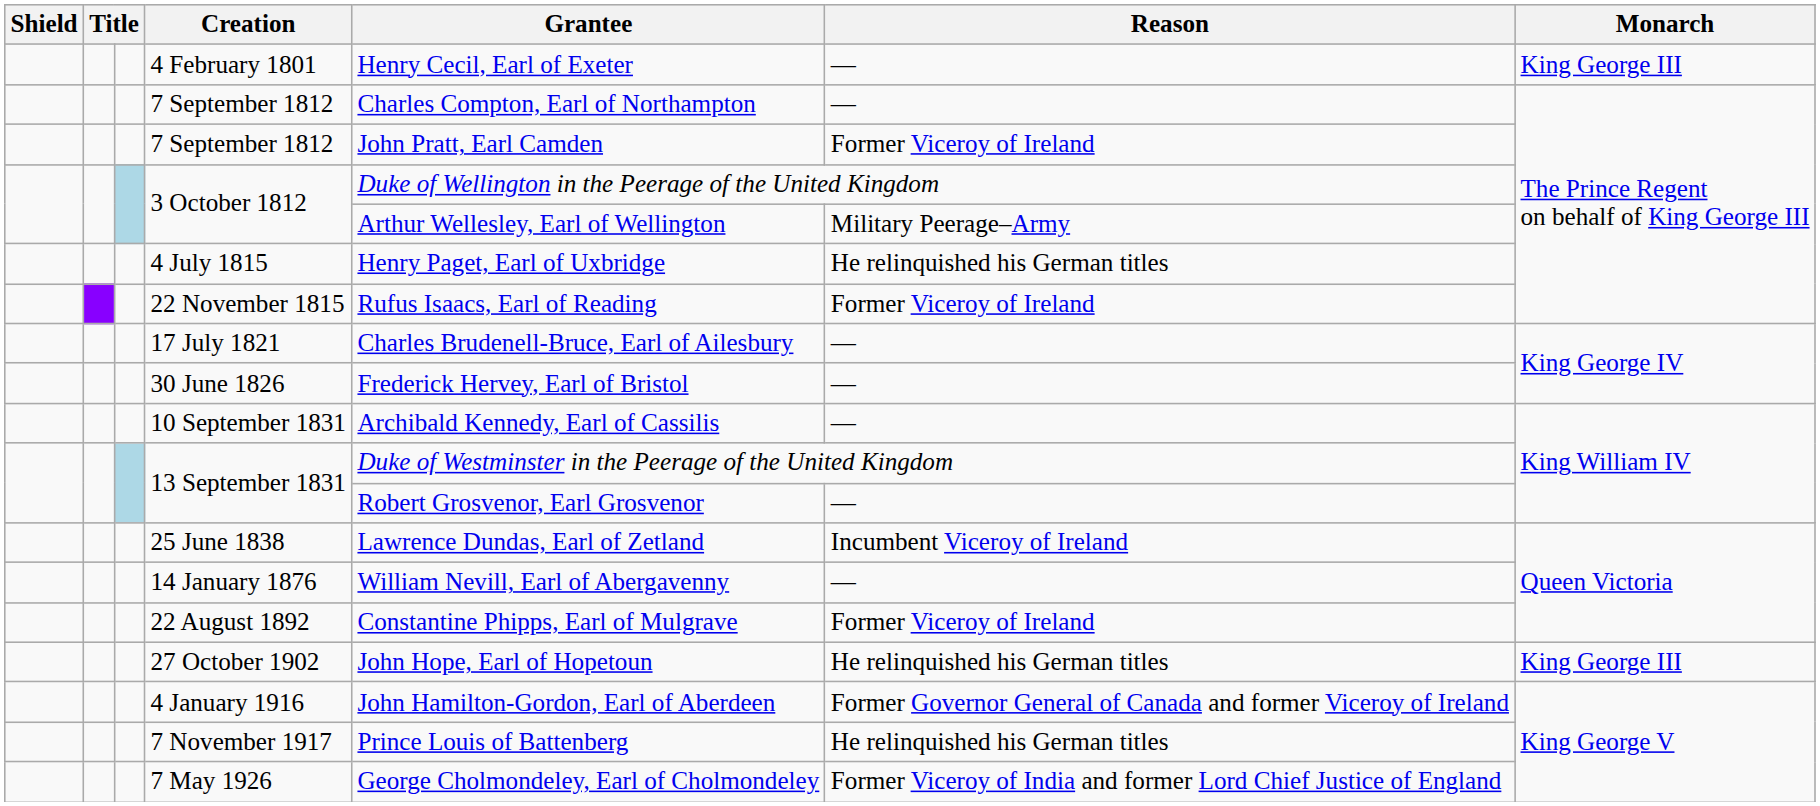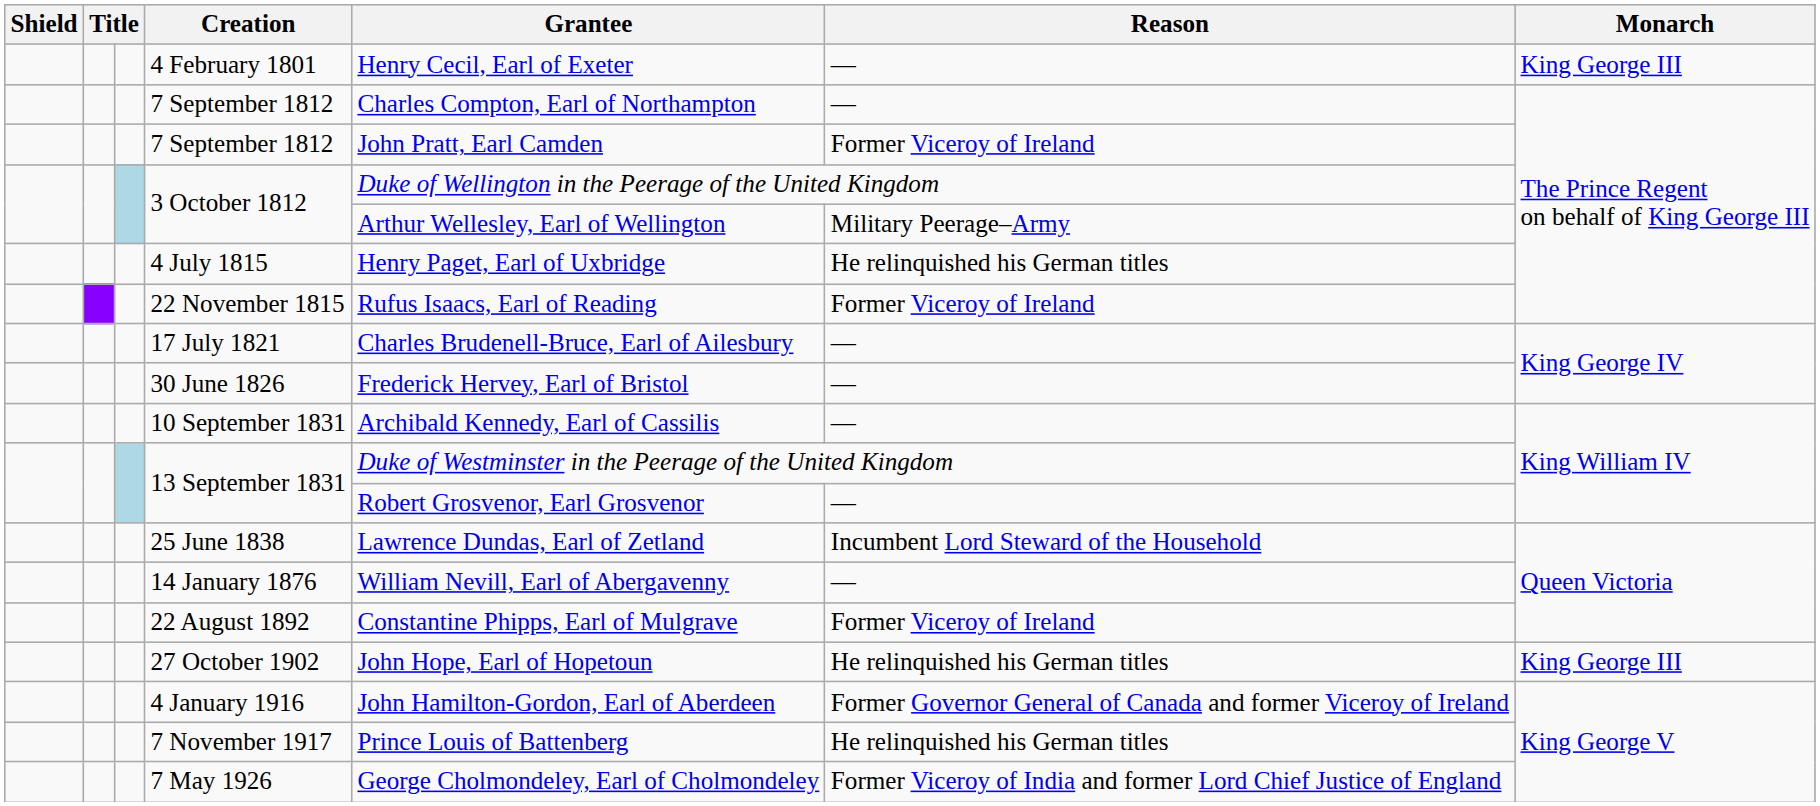(979, 542) Incumbent Viceroy of Ireland -> (1046, 542) Incumbent Lord Steward of the Household
